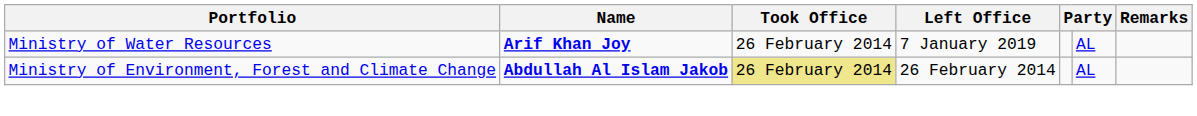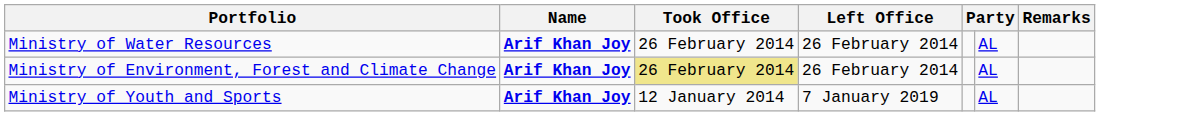(968, 44) 7 January 2019 -> (880, 44) 26 February 2014
(616, 71) Abdullah Al Islam Jakob -> (567, 71) Arif Khan Joy
+ row: (145, 97)
